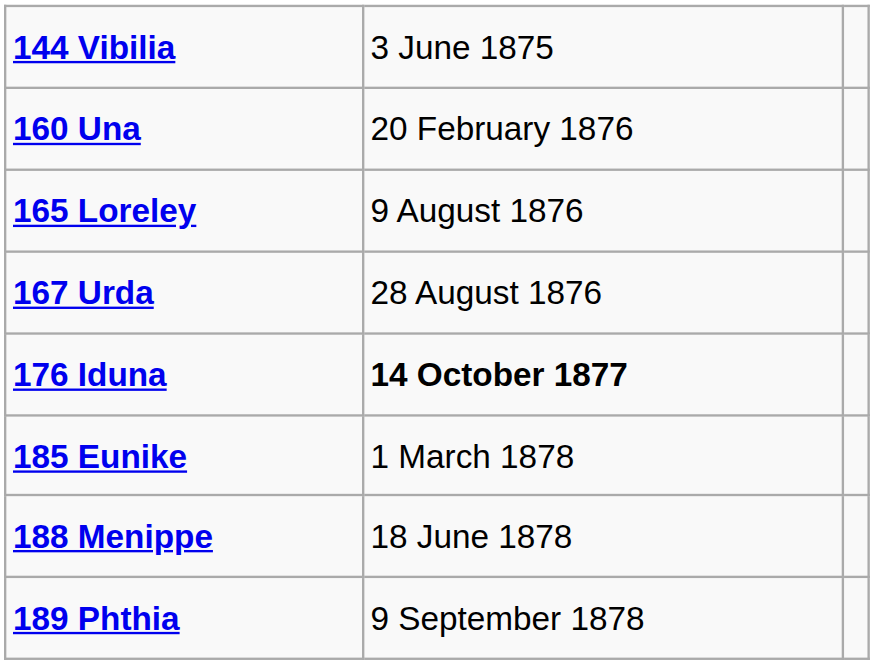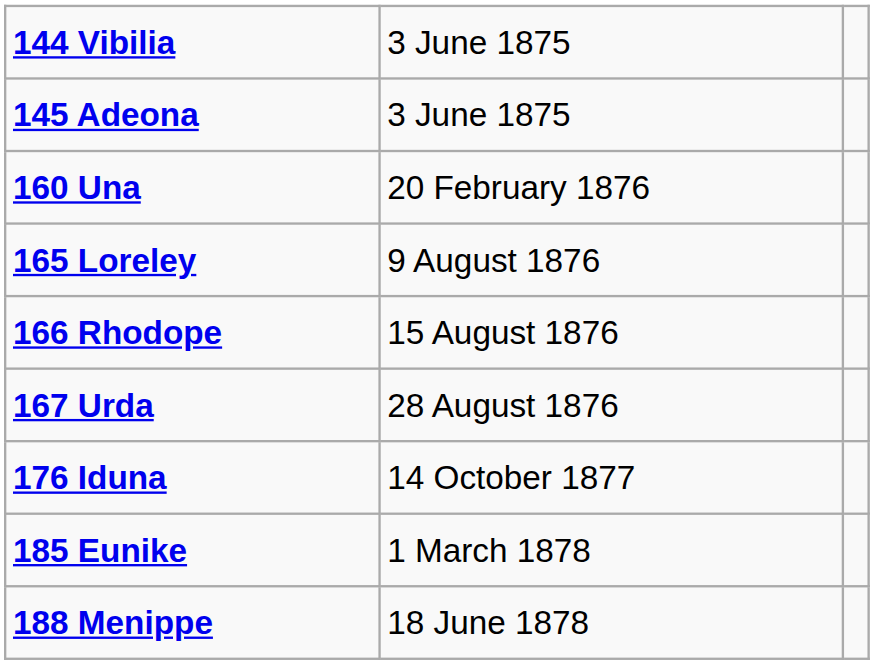+ row: (106, 115)
+ row: (118, 333)
(499, 374) bold -> (511, 478) normal
- row: (96, 619)
